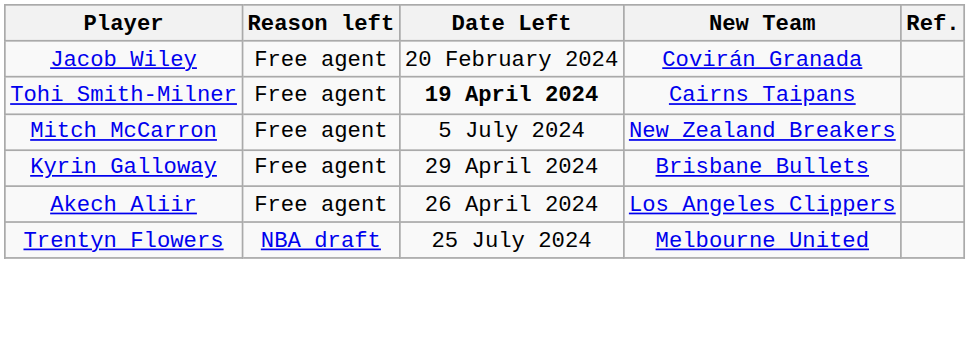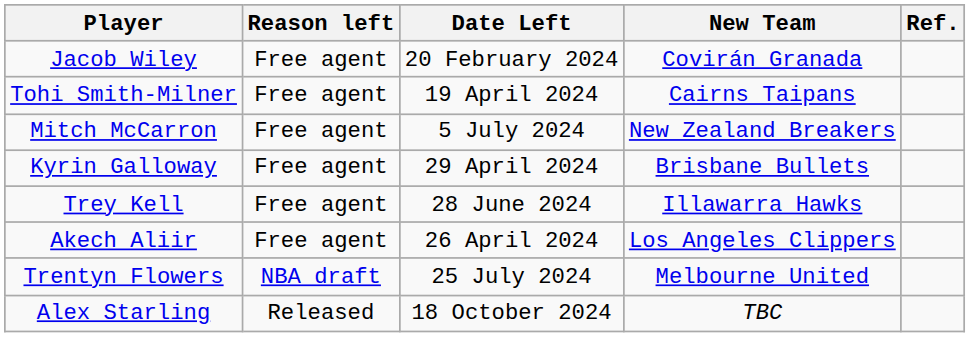(512, 95) bold -> (512, 95) normal
+ row: (124, 204)
+ row: (124, 313)
